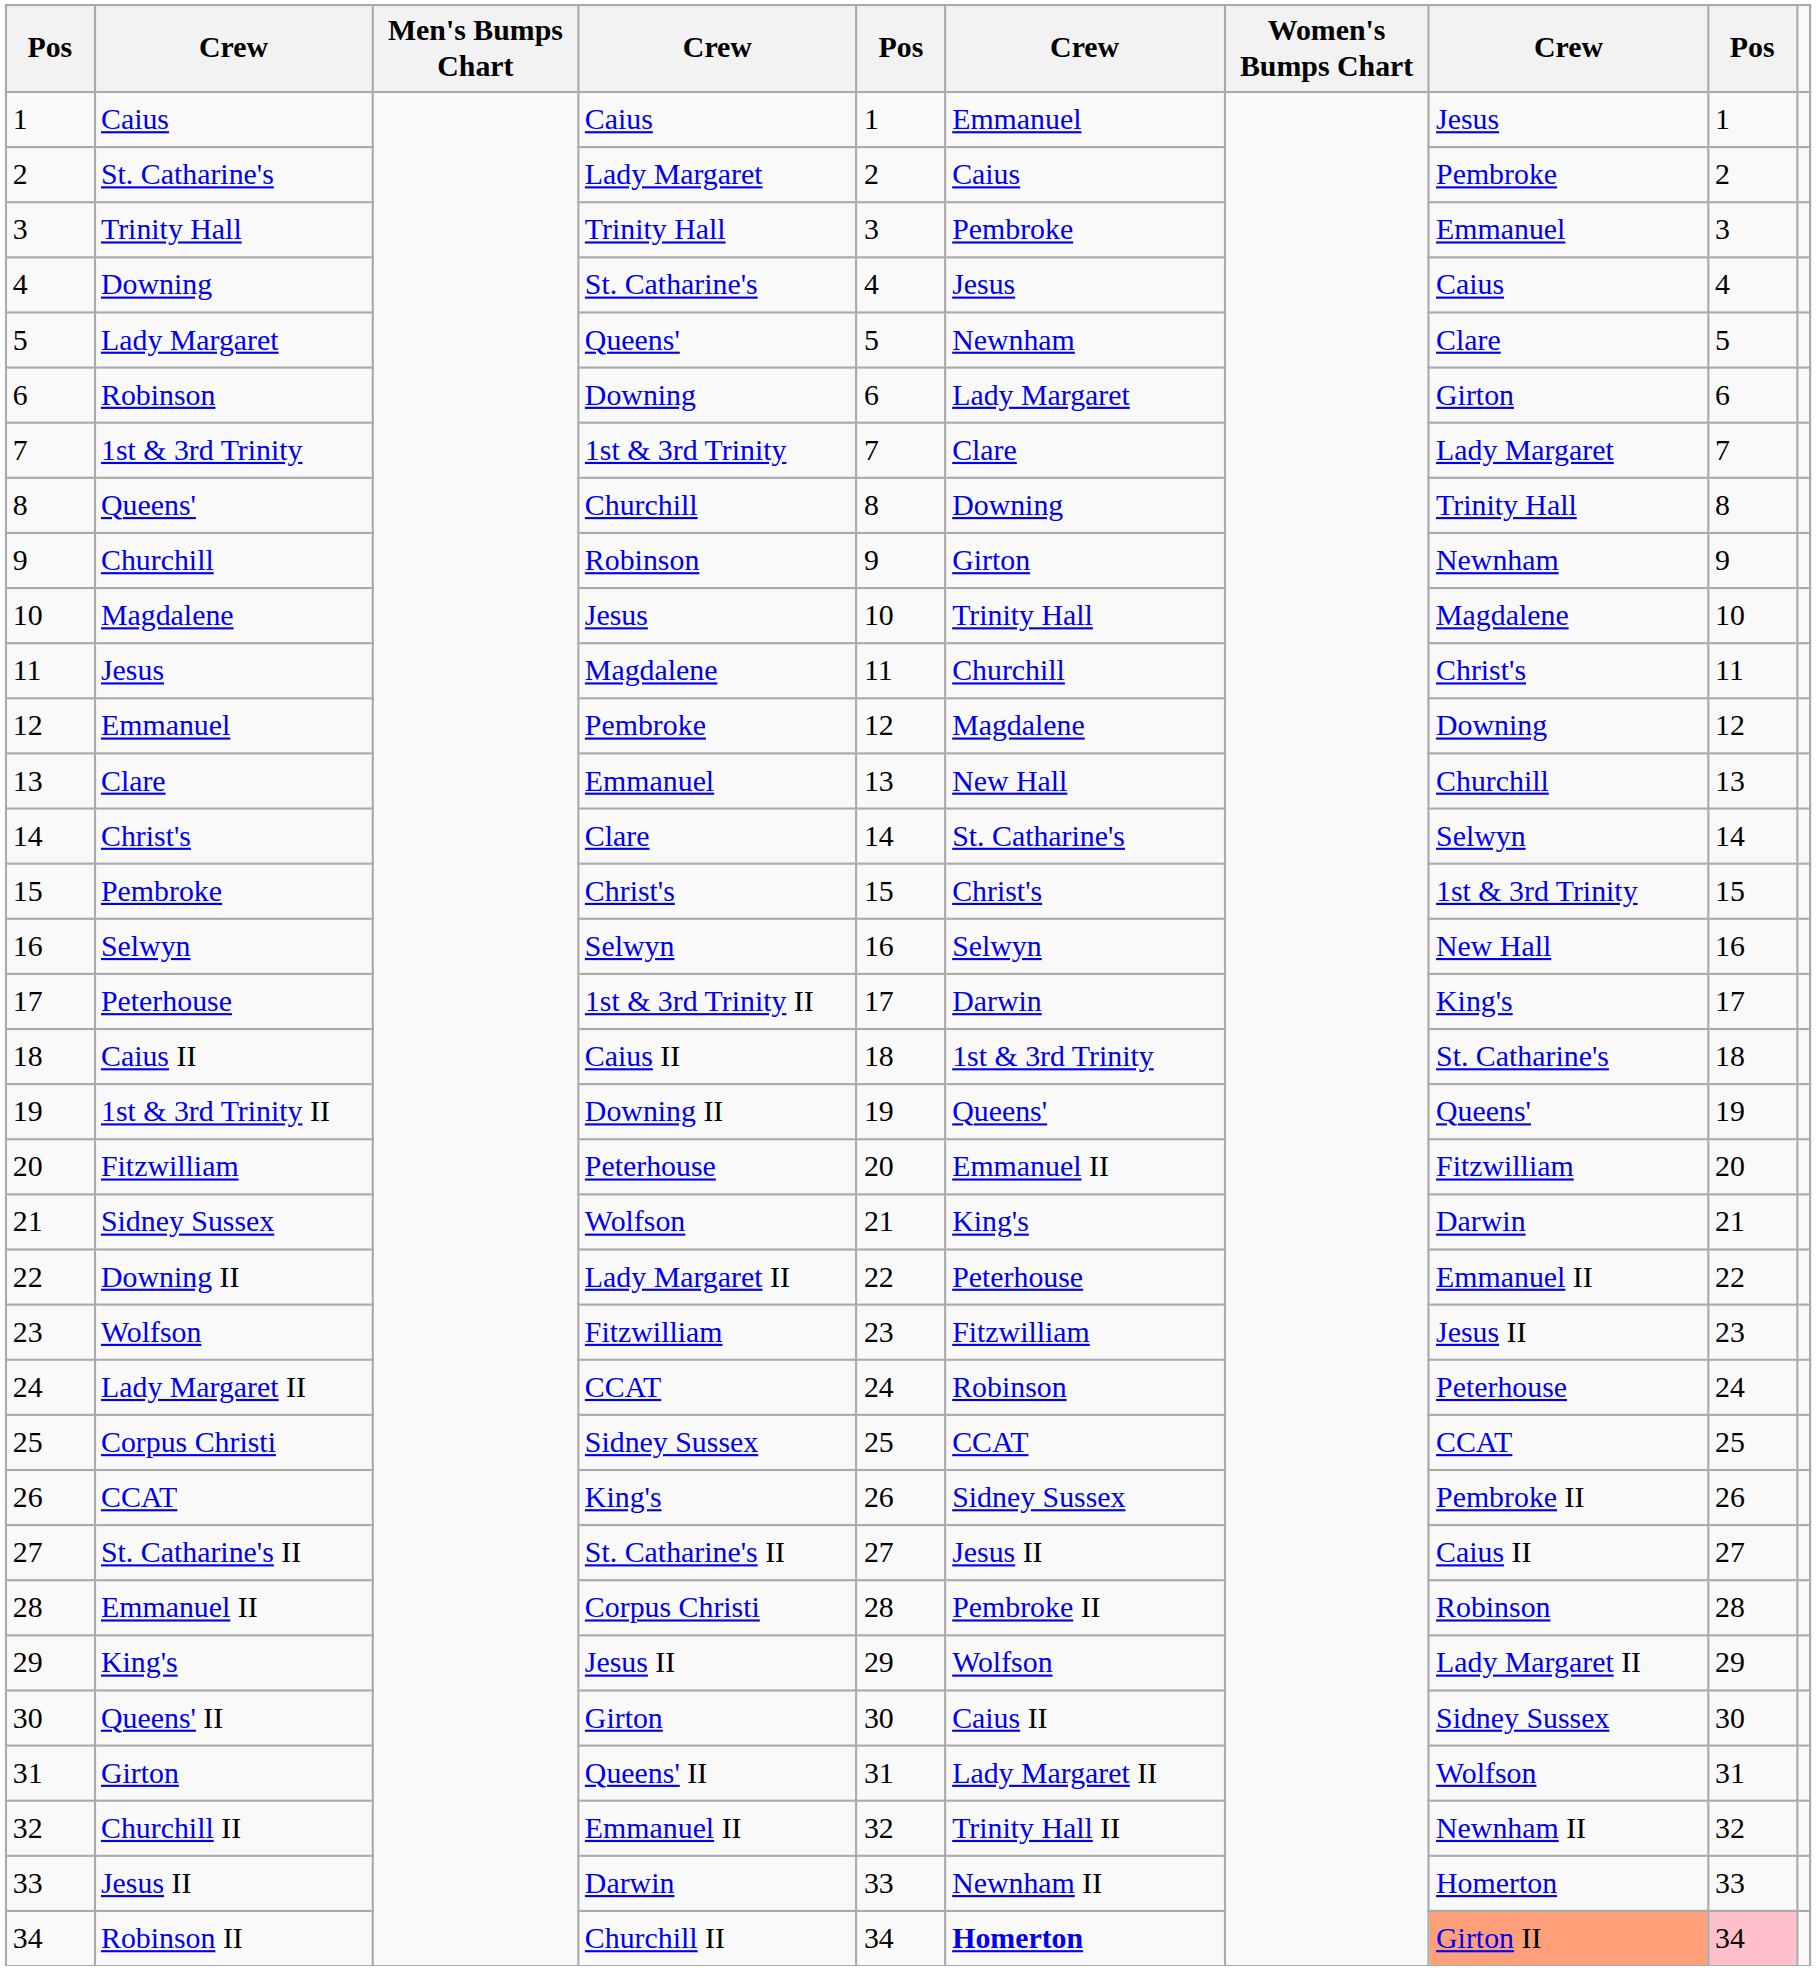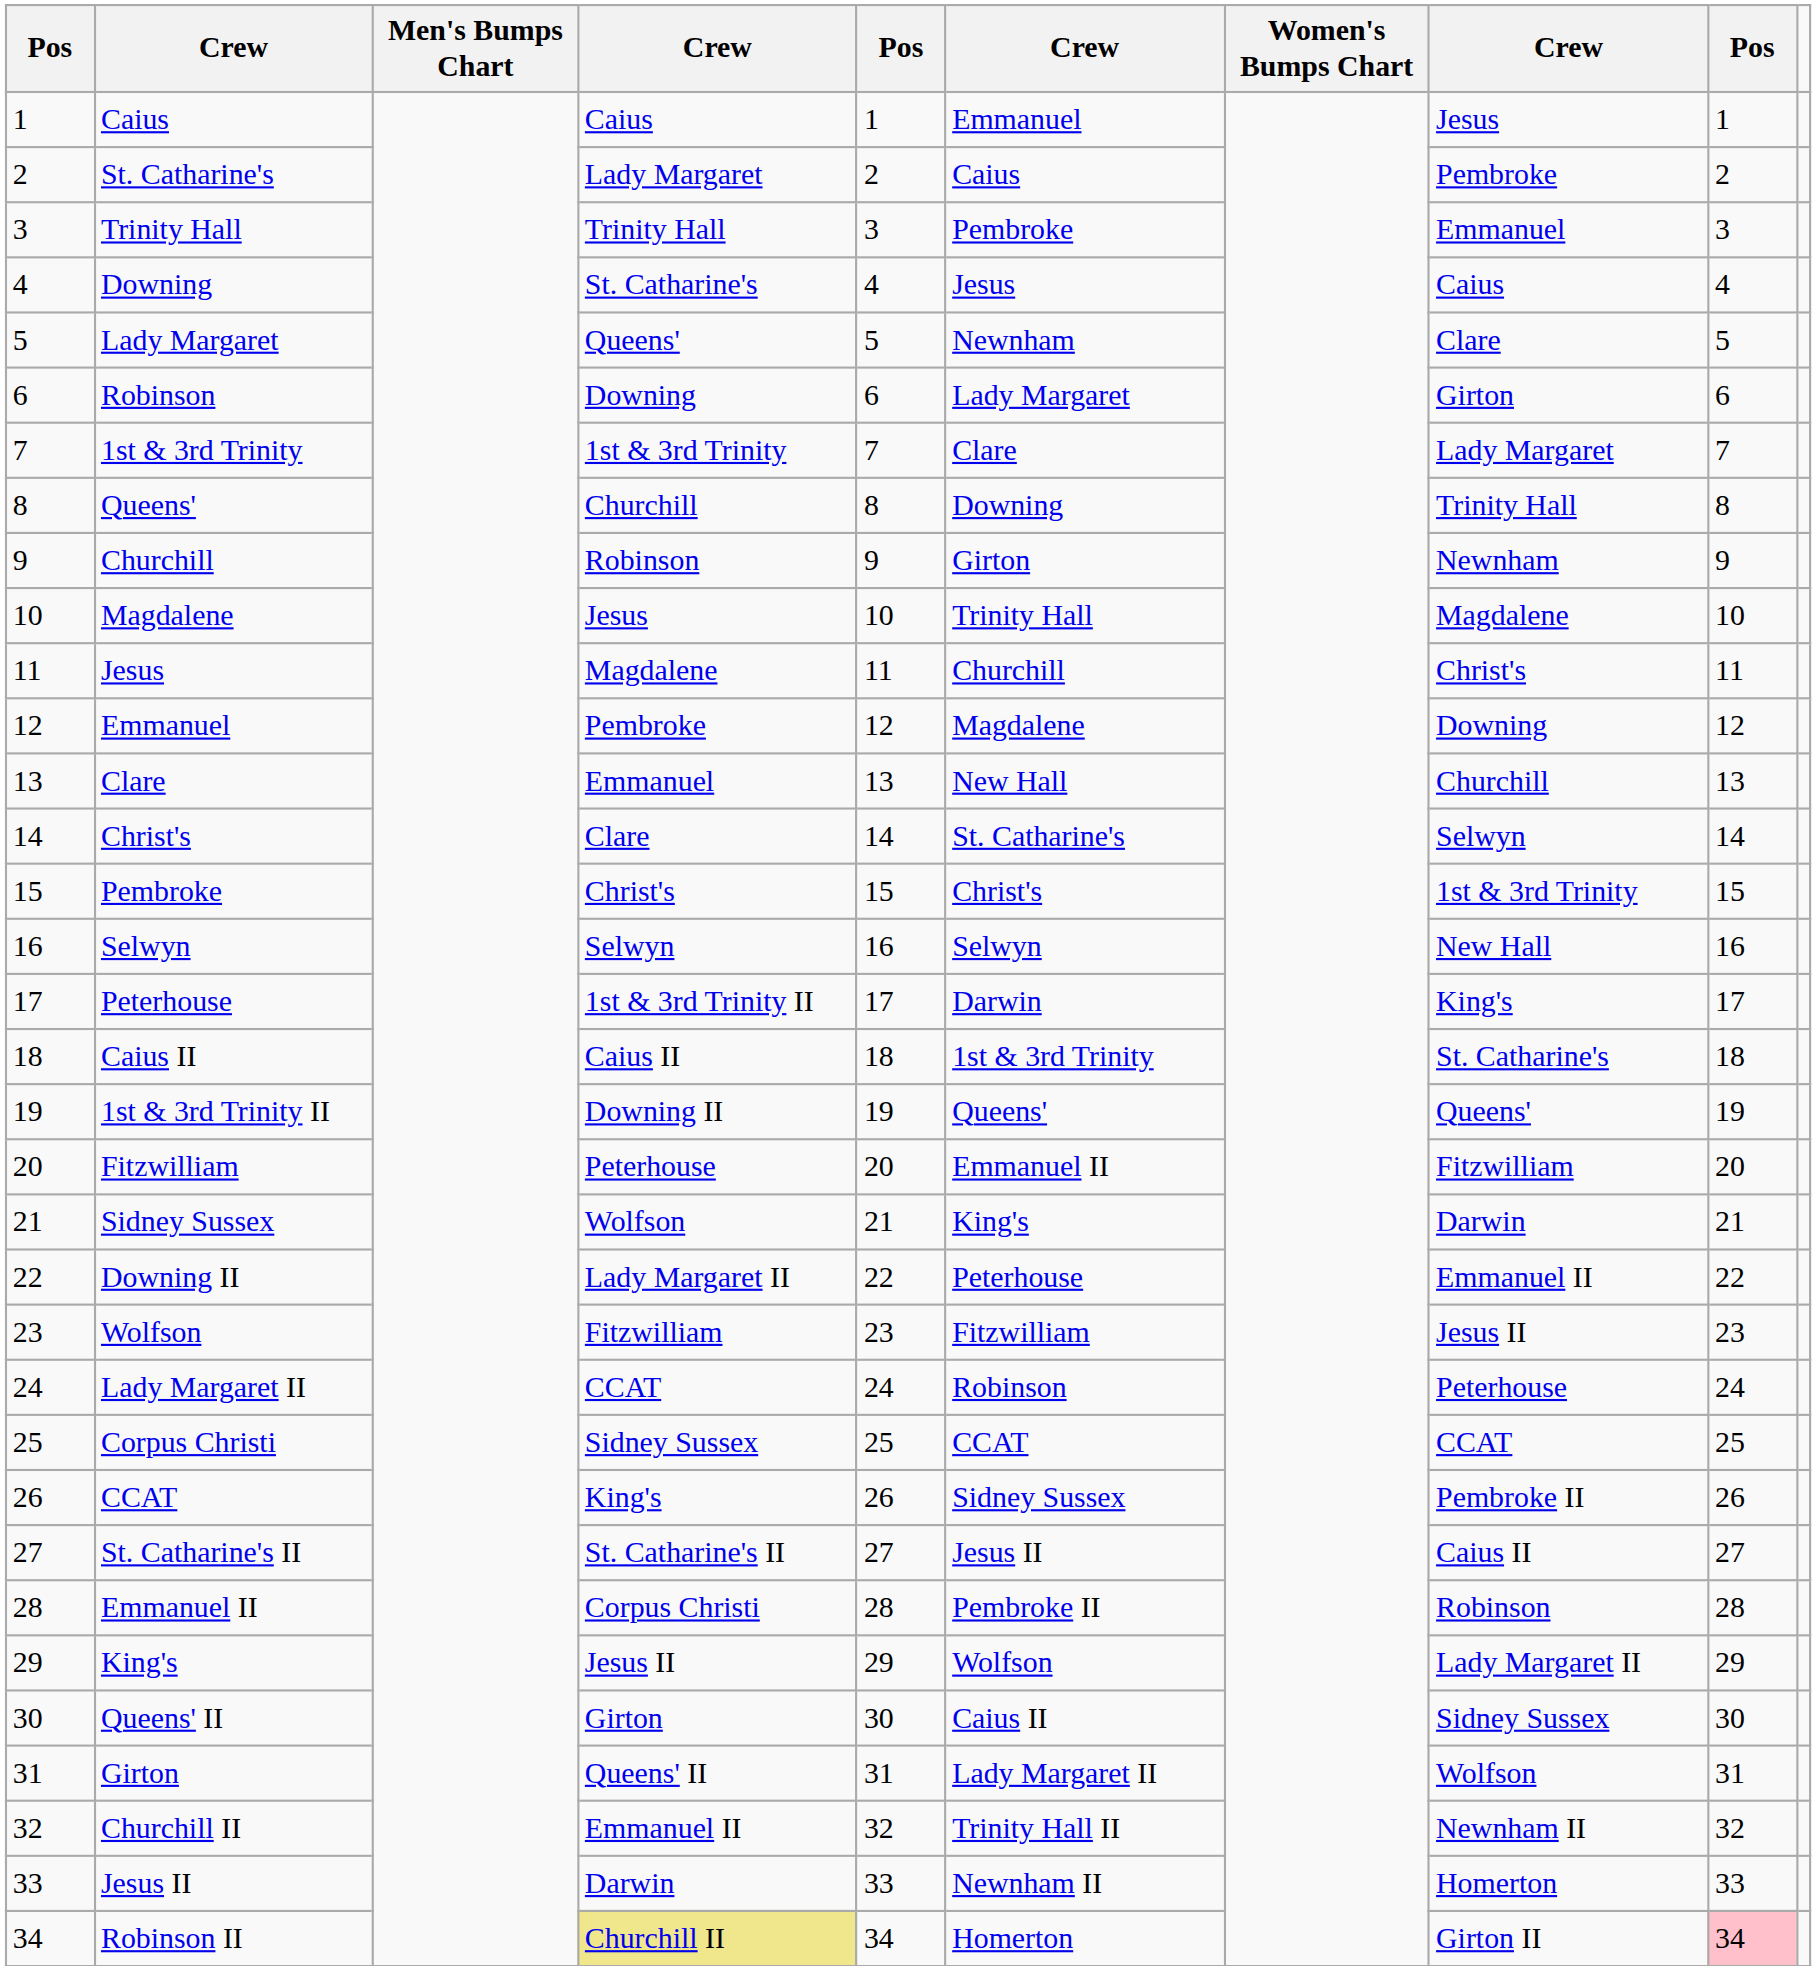(655, 1937) no background -> (655, 1937) khaki background
(1018, 1937) bold -> (1013, 1937) normal
(1489, 1937) lightsalmon background -> (1489, 1937) no background
